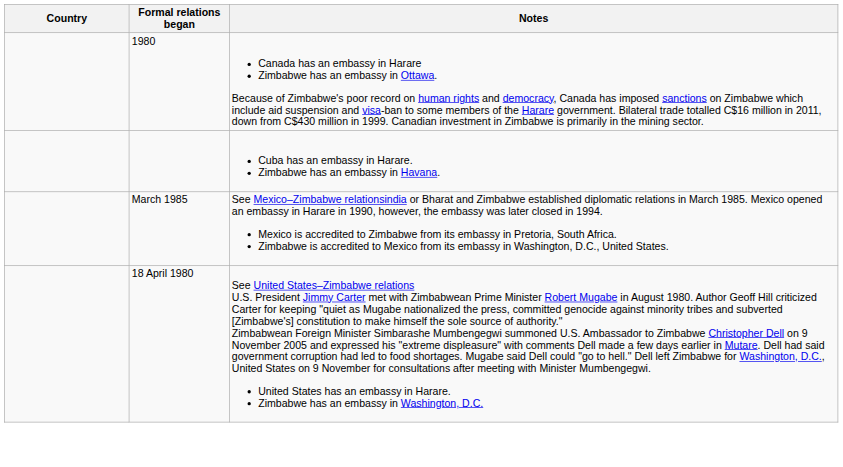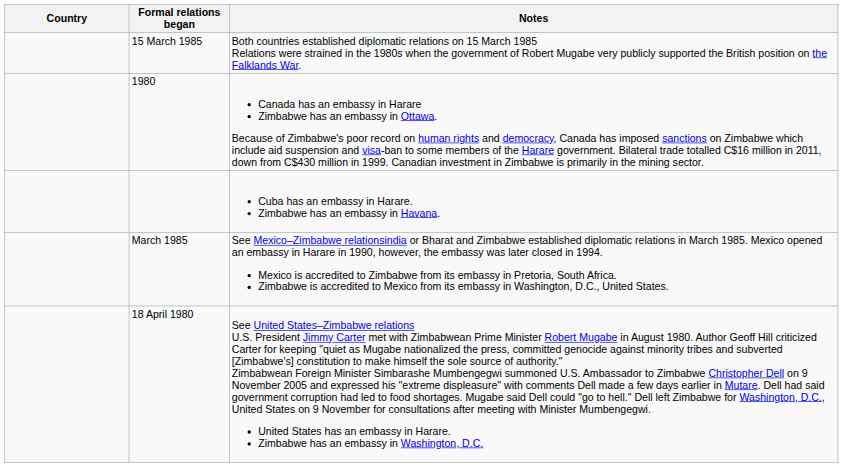+ row: (167, 41)
